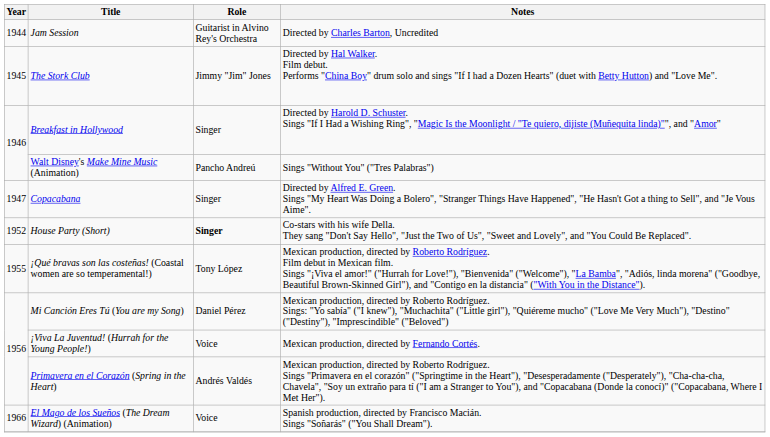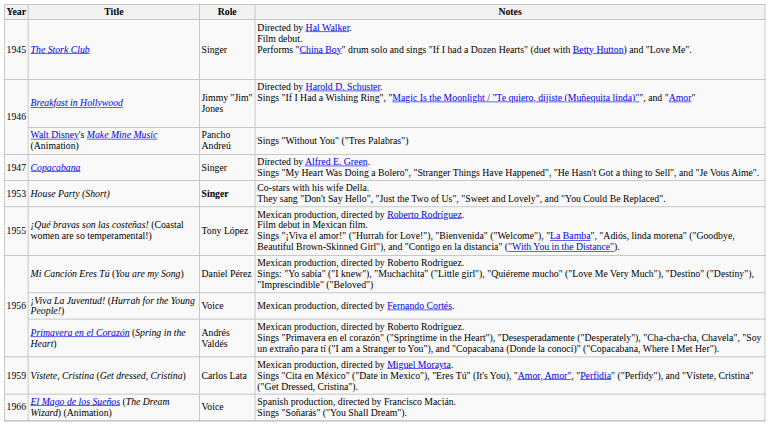- row: (55, 33)
(233, 76) Jimmy "Jim" Jones -> (214, 49) Singer
(208, 130) Singer -> (227, 103) Jimmy "Jim" Jones
(16, 231) 1952 -> (16, 193) 1953
+ row: (108, 375)
